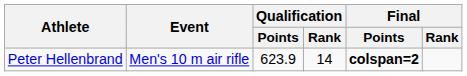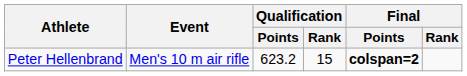(278, 60) 623.9 -> (278, 60) 623.2
(325, 60) 14 -> (325, 60) 15
